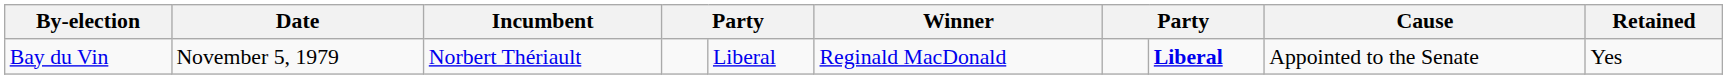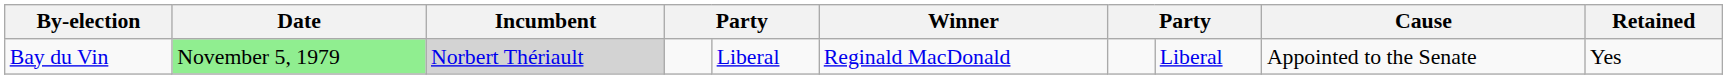(258, 56) no background -> (259, 56) lightgreen background
(505, 56) no background -> (507, 56) lightgrey background
(1188, 56) bold -> (1191, 56) normal
